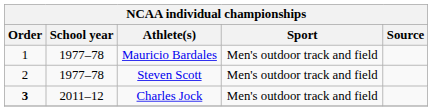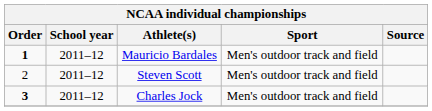(25, 55) normal -> (25, 55) bold
(82, 55) 1977–78 -> (82, 55) 2011–12
(82, 75) 1977–78 -> (82, 75) 2011–12
